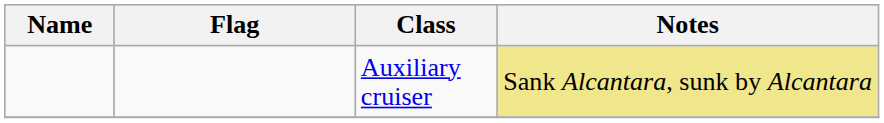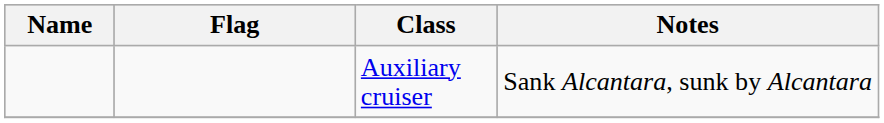(688, 81) khaki background -> (688, 81) no background
